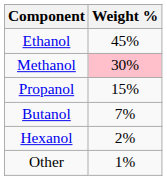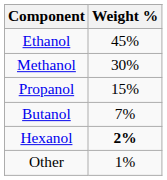(125, 65) pink background -> (125, 65) no background
(125, 138) normal -> (125, 138) bold
